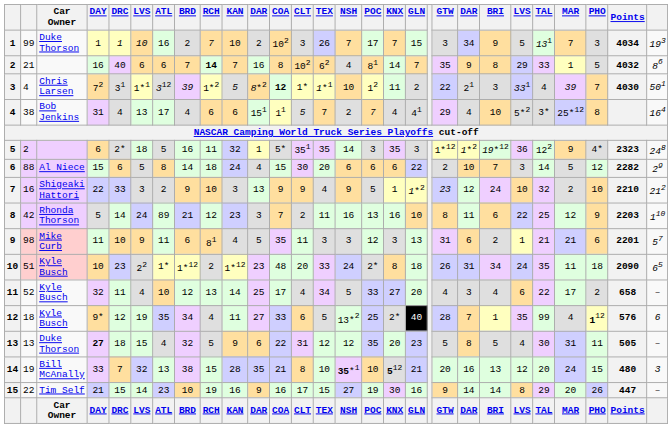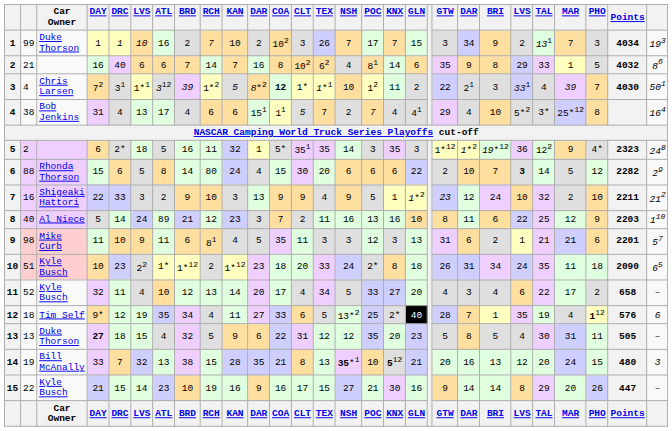(522, 43) 5 -> (522, 43) 2
(211, 65) bold -> (211, 65) normal
(417, 65) 7 -> (417, 65) 6
(62, 168) Al Niece -> (59, 172) Rhonda Thorson
(211, 168) 18 -> (211, 172) 80
(522, 168) normal -> (522, 172) bold
(628, 190) 2210 -> (628, 197) 2211
(29, 216) 42 -> (29, 219) 40
(59, 216) Rhonda Thorson -> (62, 219) Al Niece
(281, 267) 48 -> (281, 267) 18
(259, 293) 25 -> (259, 293) 20
(53, 318) Kyle Busch -> (62, 315) Tim Self
(544, 318) 99 -> (544, 315) 19
(324, 370) 10 -> (324, 362) 13
(62, 390) Tim Self -> (53, 388) Kyle Busch
(373, 390) 19 -> (373, 388) 21
